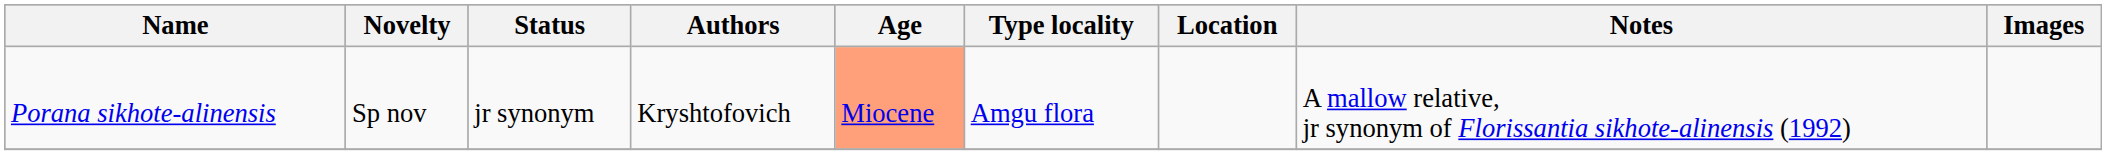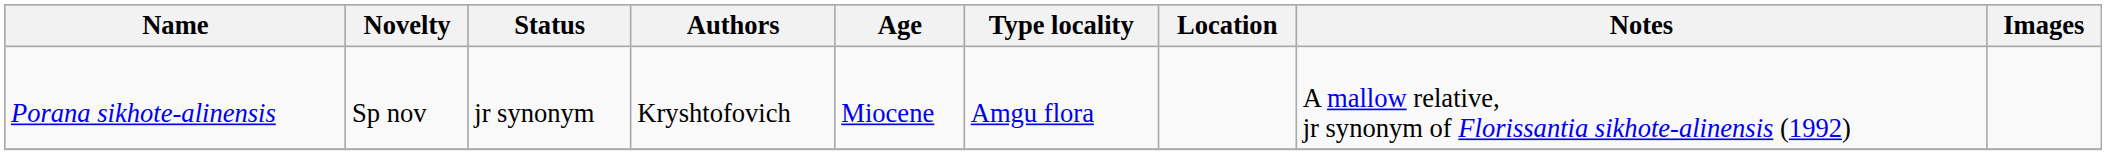(888, 112) lightsalmon background -> (888, 112) no background
